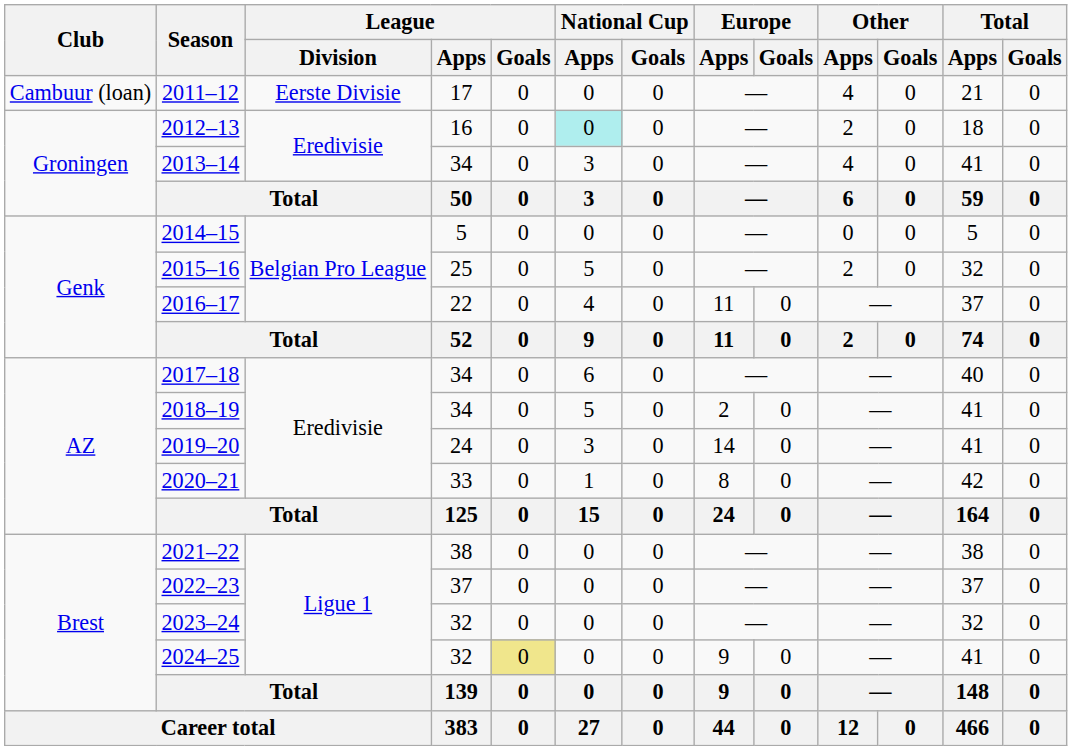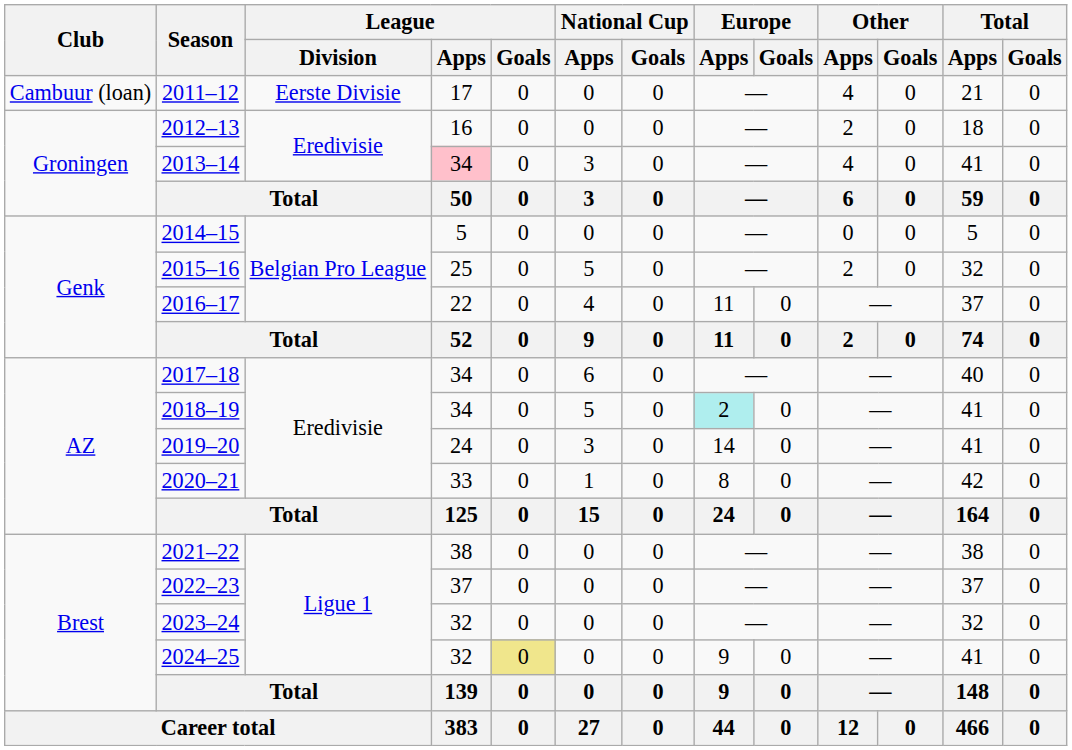(589, 127) paleturquoise background -> (589, 127) no background
(461, 163) no background -> (461, 163) pink background
(724, 410) no background -> (724, 410) paleturquoise background
